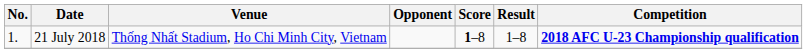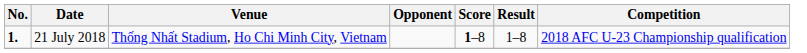(13, 37) normal -> (13, 37) bold
(670, 37) bold -> (664, 37) normal
